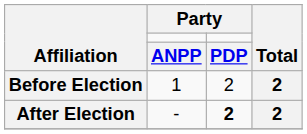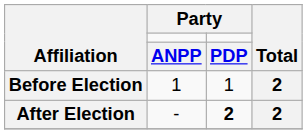(229, 85) 2 -> (229, 85) 1
